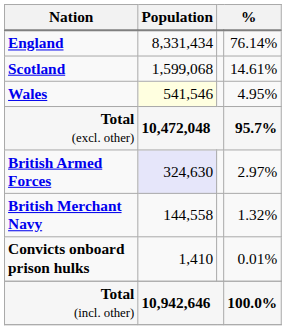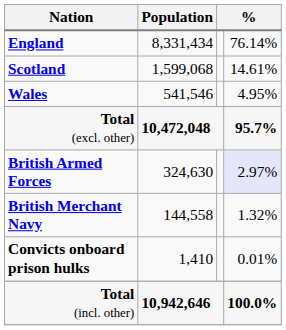(188, 94) lightyellow background -> (188, 94) no background
(188, 172) lavender background -> (188, 172) no background
(257, 172) no background -> (257, 172) lavender background
